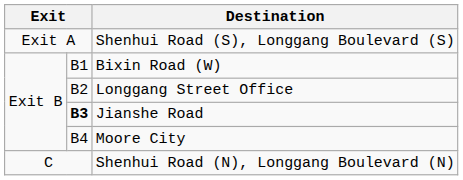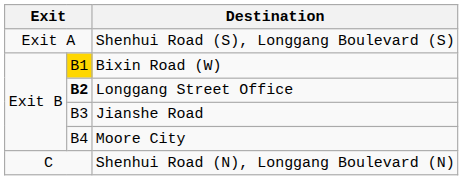(79, 65) no background -> (79, 65) gold background
(79, 90) normal -> (79, 90) bold
(79, 114) bold -> (79, 114) normal
